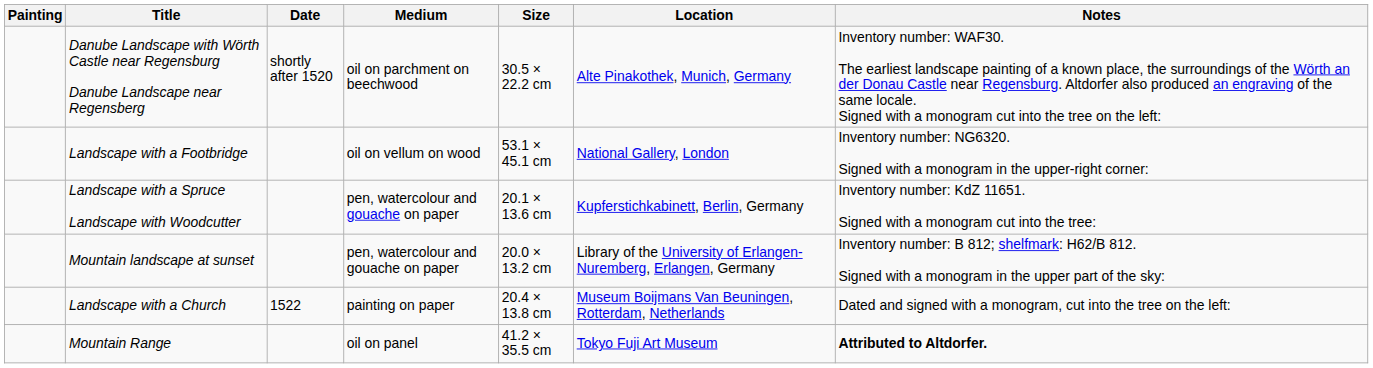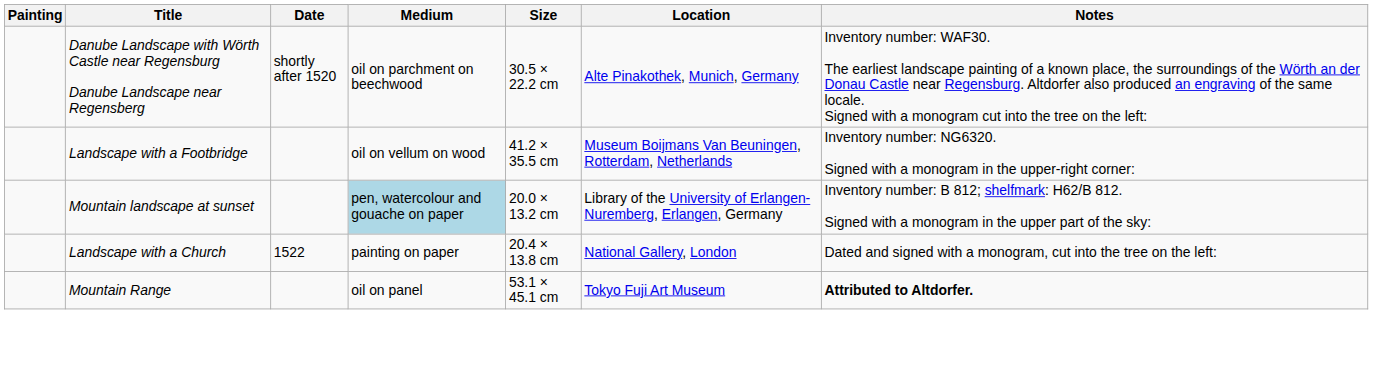(527, 153) 53.1 × 45.1 cm -> (534, 153) 41.2 × 35.5 cm
(653, 153) National Gallery, London -> (693, 153) Museum Boijmans Van Beuningen, Rotterdam, Netherlands
- row: (155, 207)
(412, 260) no background -> (416, 207) lightblue background
(685, 306) Museum Boijmans Van Beuningen, Rotterdam, Netherlands -> (660, 252) National Gallery, London
(527, 343) 41.2 × 35.5 cm -> (534, 290) 53.1 × 45.1 cm
